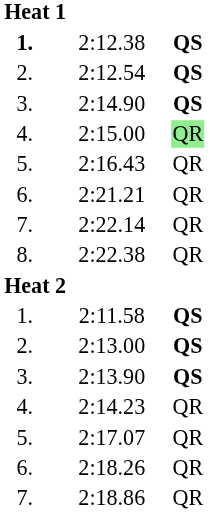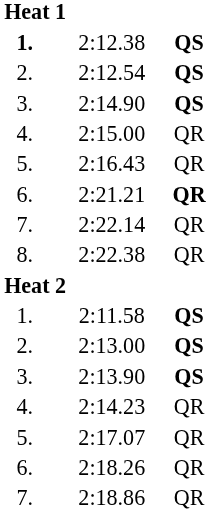(188, 133) lightgreen background -> (189, 133) no background
(188, 194) normal -> (189, 194) bold
